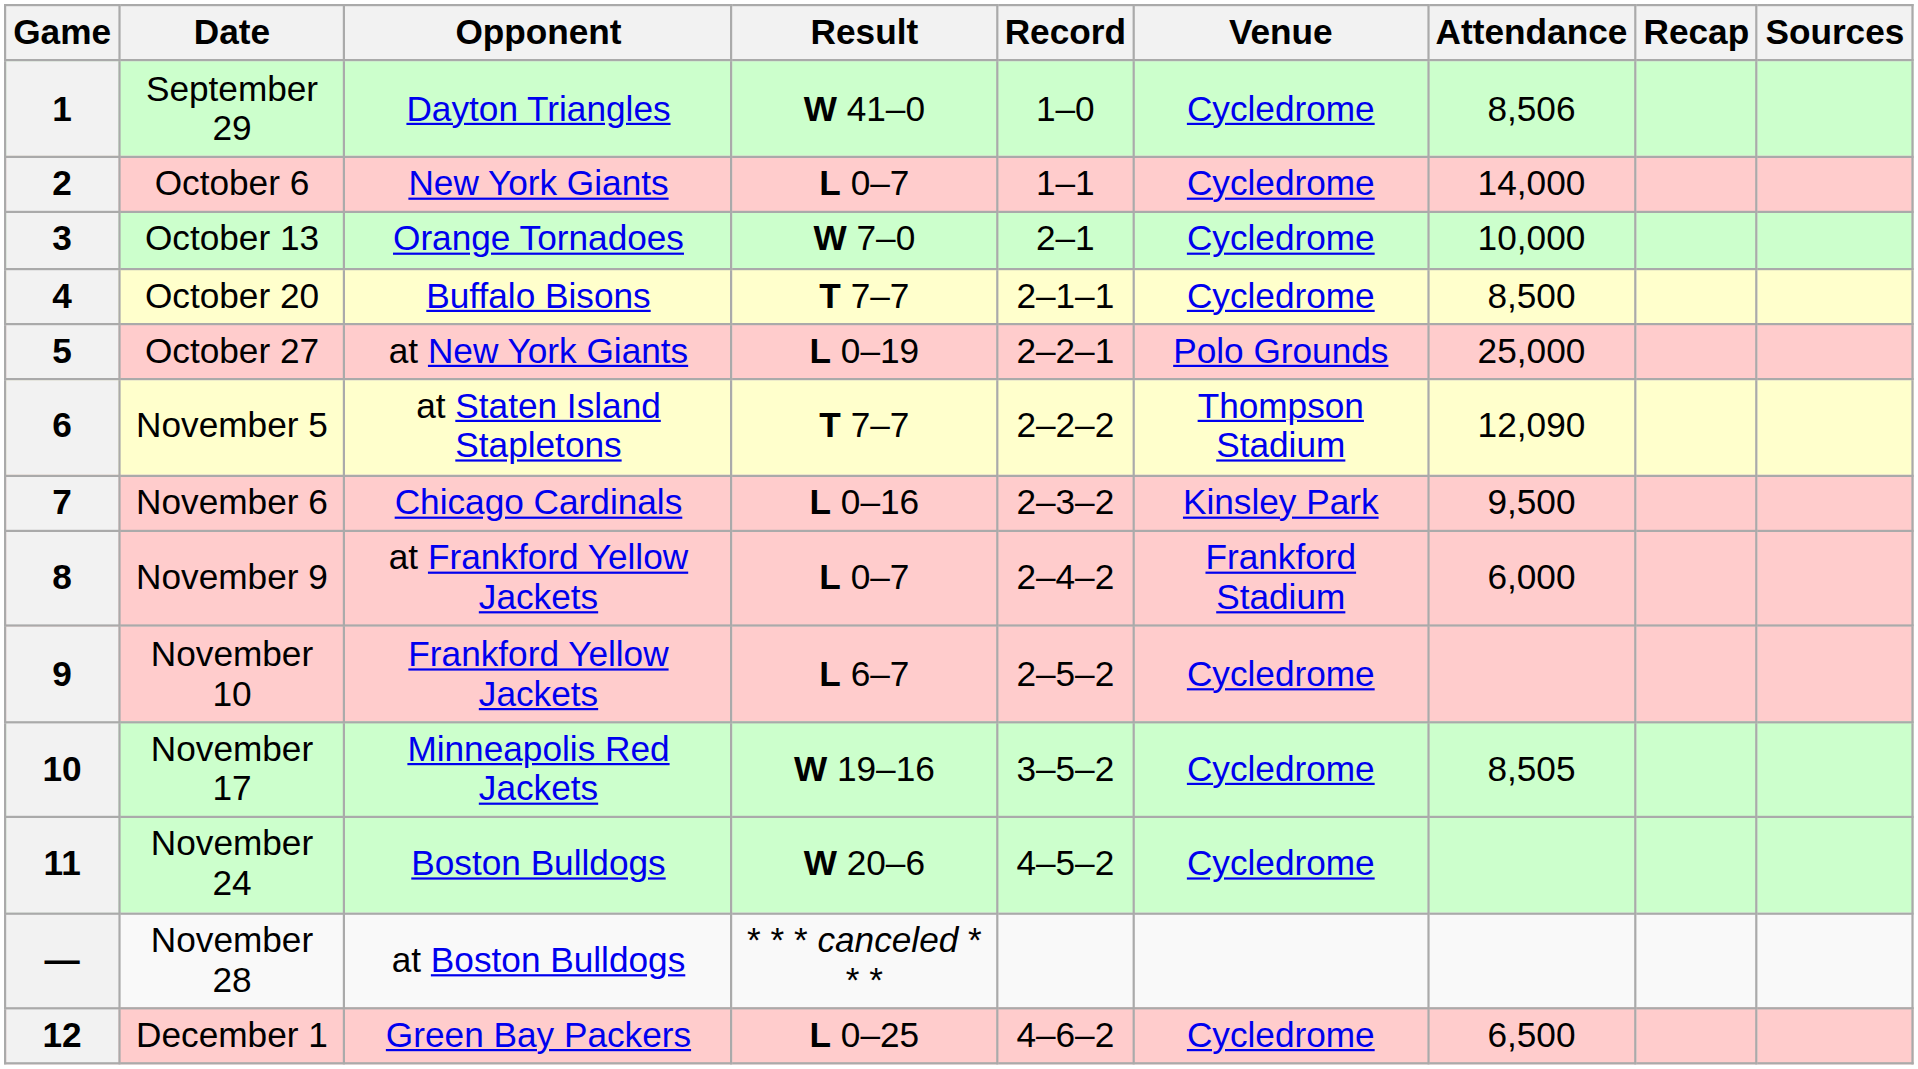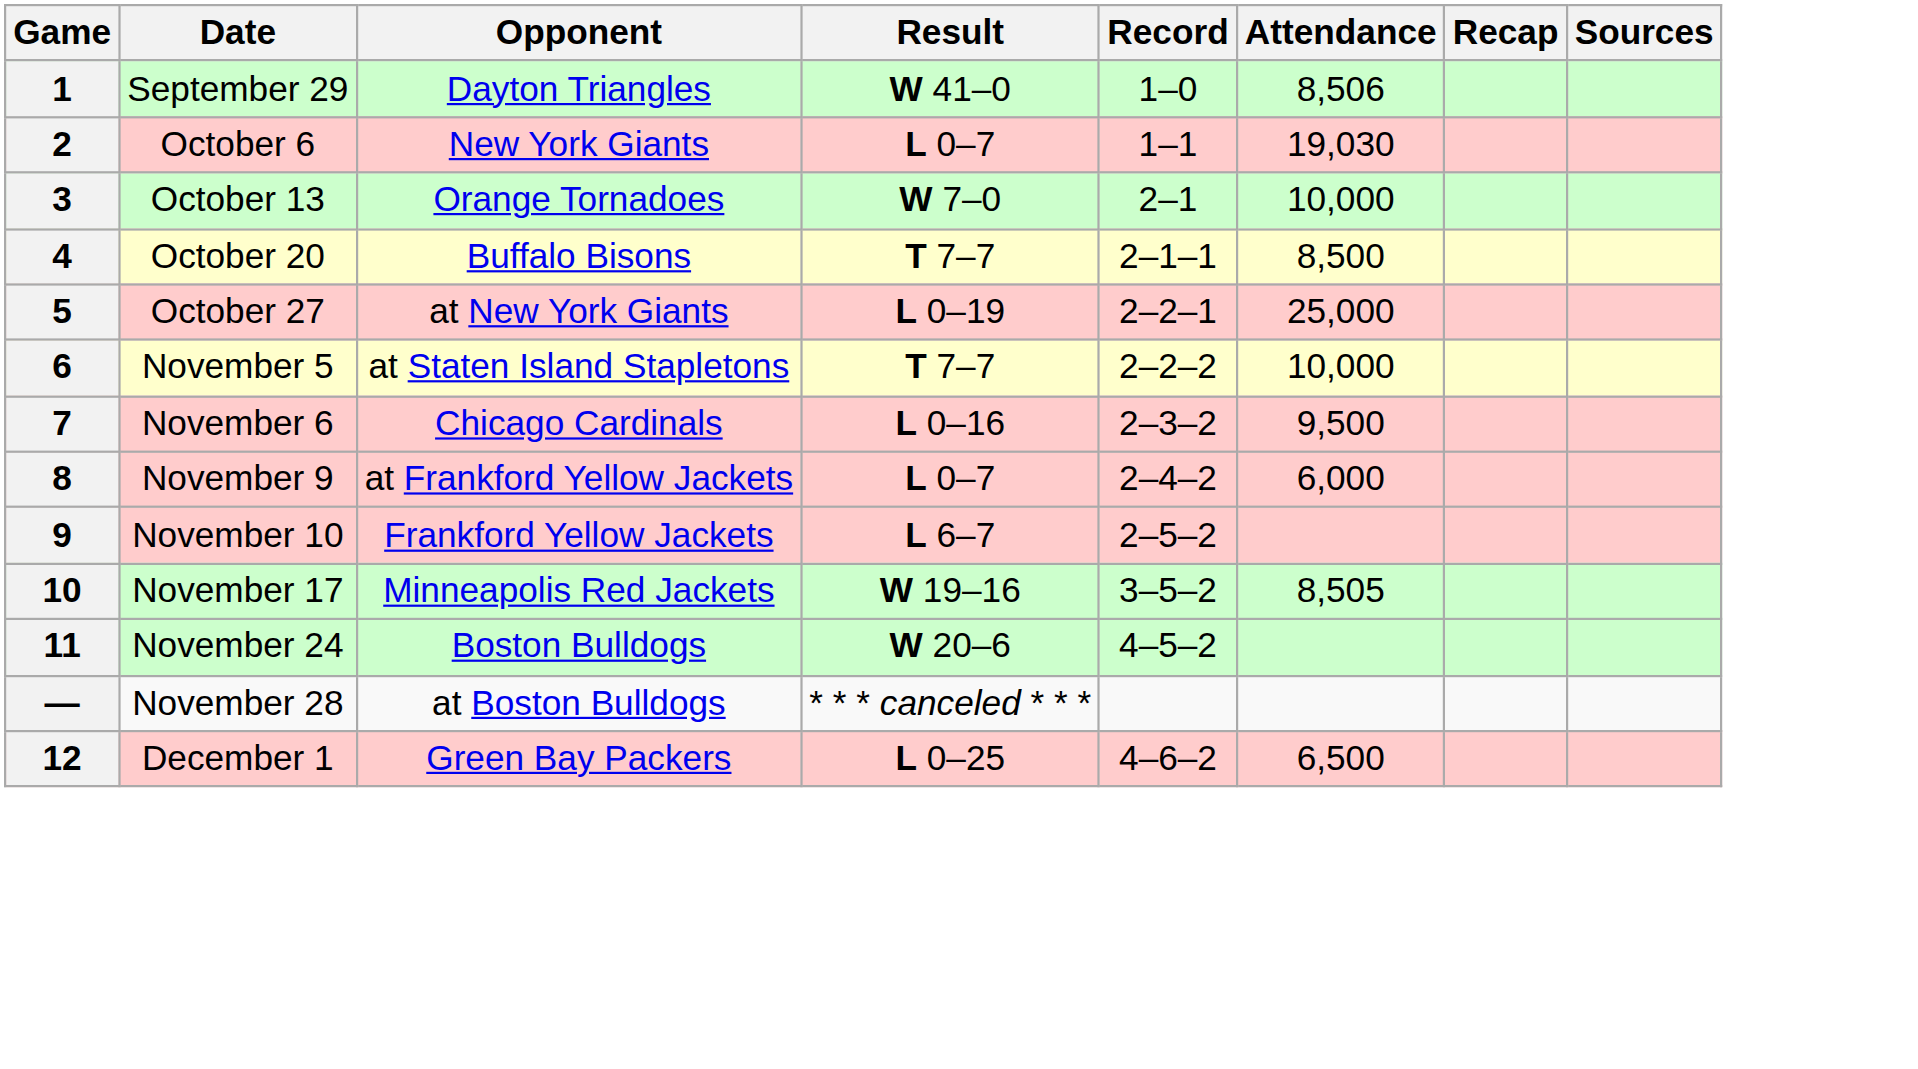- column: (1281, 32)
(1531, 183) 14,000 -> (1341, 144) 19,030
(1531, 426) 12,090 -> (1341, 367) 10,000
